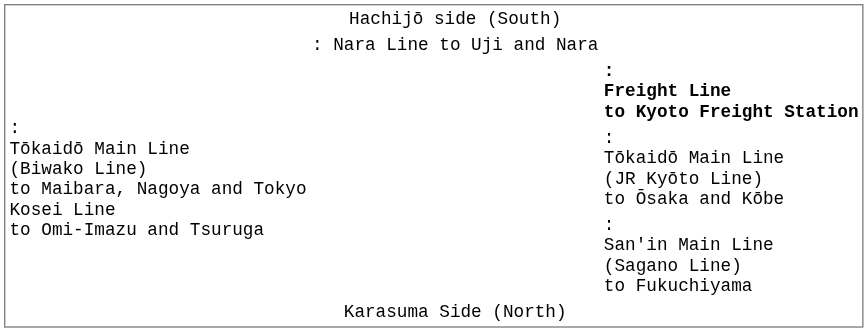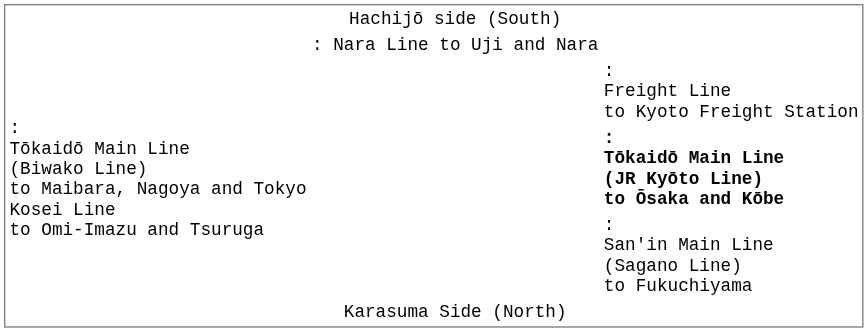(731, 92) bold -> (731, 92) normal
(694, 169) normal -> (694, 169) bold
